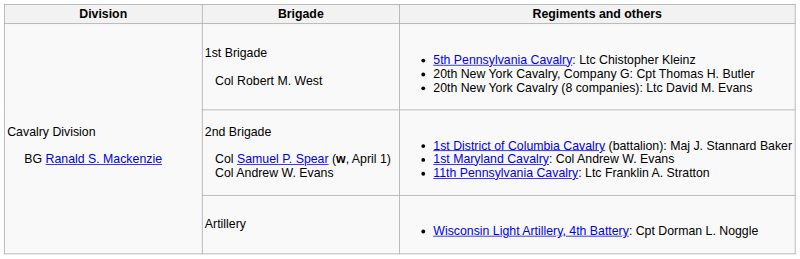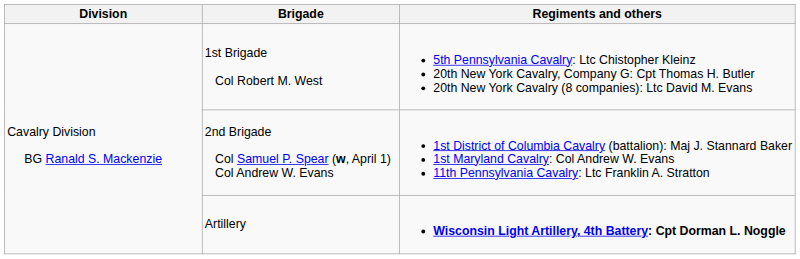(597, 231) normal -> (597, 231) bold
